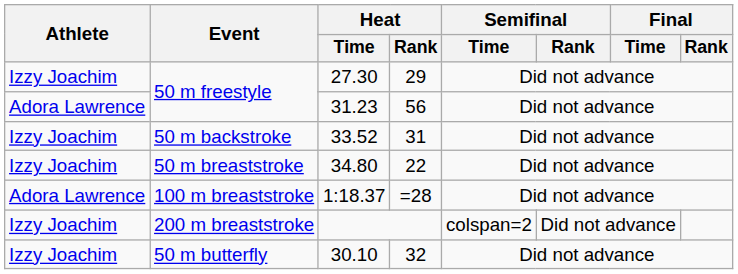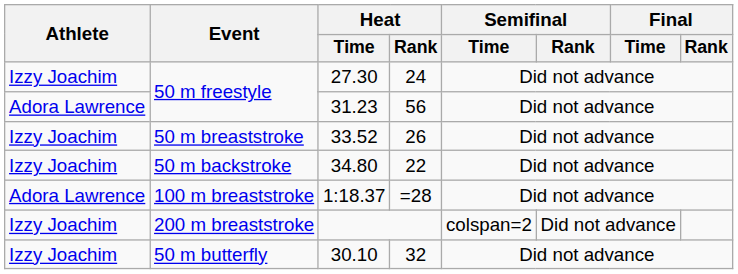(416, 77) 29 -> (416, 77) 24
(223, 136) 50 m backstroke -> (229, 136) 50 m breaststroke
(416, 136) 31 -> (416, 136) 26
(229, 166) 50 m breaststroke -> (223, 166) 50 m backstroke
